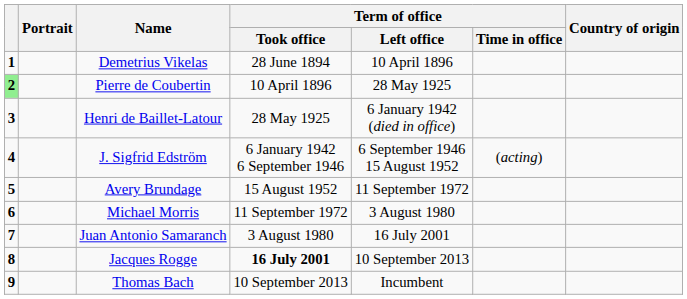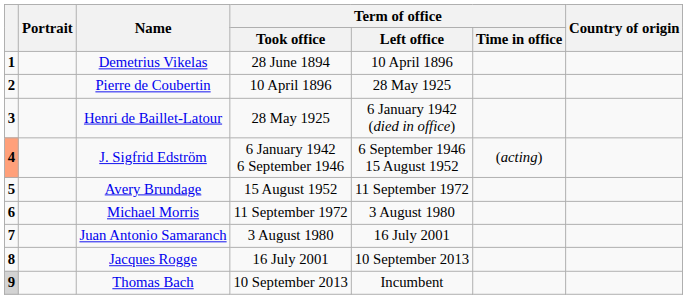(12, 86) lightgreen background -> (12, 86) no background
(12, 157) no background -> (12, 157) lightsalmon background
(291, 259) bold -> (291, 259) normal
(12, 282) no background -> (12, 282) lightgrey background
